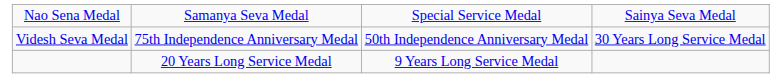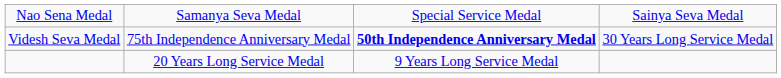(476, 38) normal -> (476, 38) bold
